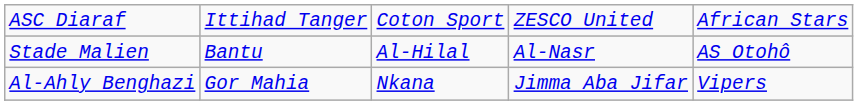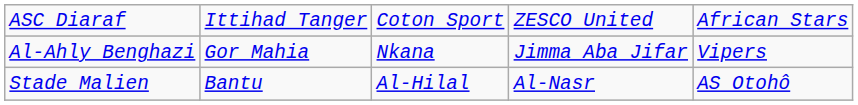rows swapped: (102, 84) <-> (79, 52)
